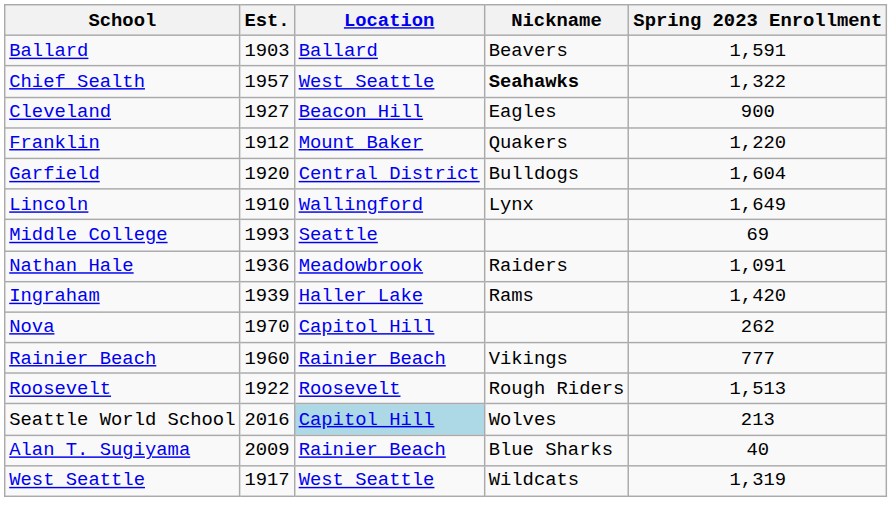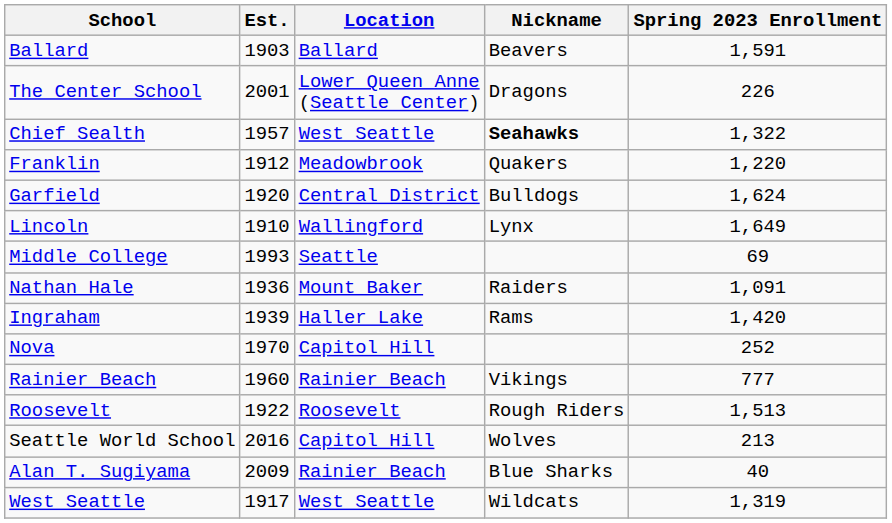+ row: (105, 92)
- row: (60, 112)
(361, 143) Mount Baker -> (361, 165) Meadowbrook
(758, 174) 1,604 -> (758, 195) 1,624
(361, 266) Meadowbrook -> (361, 288) Mount Baker
(758, 327) 262 -> (758, 349) 252
(367, 419) lightblue background -> (367, 441) no background
